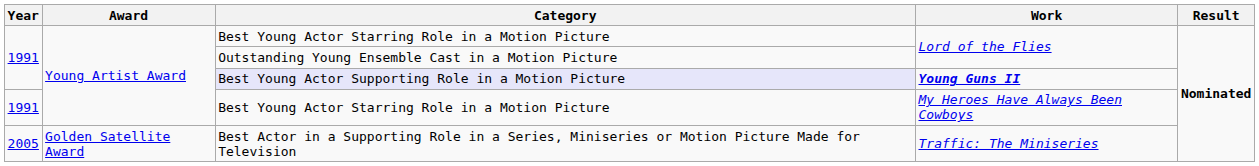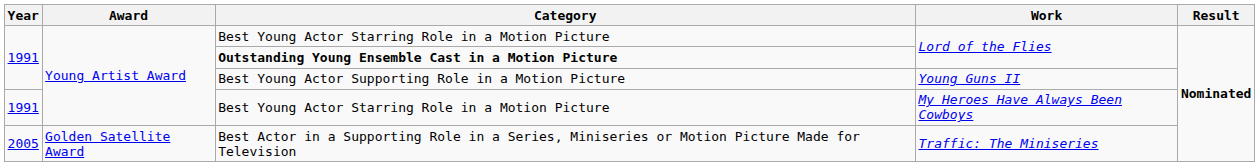(418, 57) normal -> (418, 57) bold
(422, 79) lavender background -> (422, 79) no background
(969, 79) bold -> (969, 79) normal
